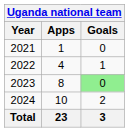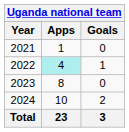(61, 65) no background -> (61, 65) paleturquoise background
(103, 83) lightgreen background -> (103, 83) no background
